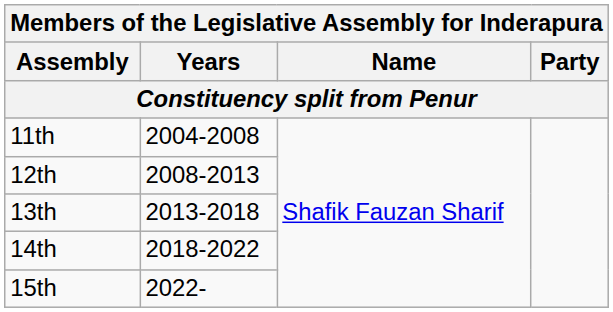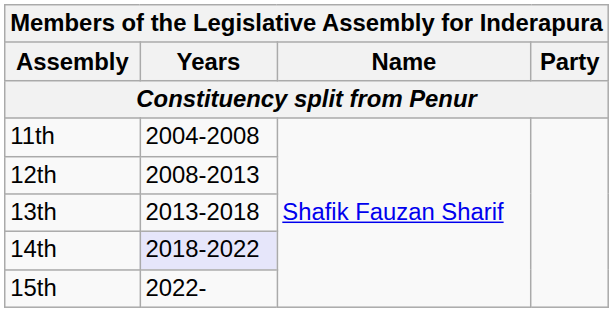(203, 250) no background -> (203, 250) lavender background
